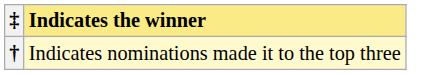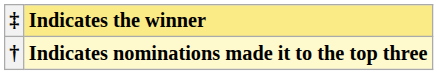(215, 52) normal -> (228, 52) bold
